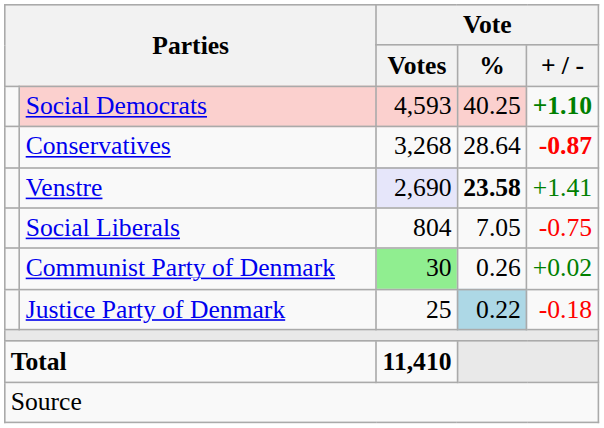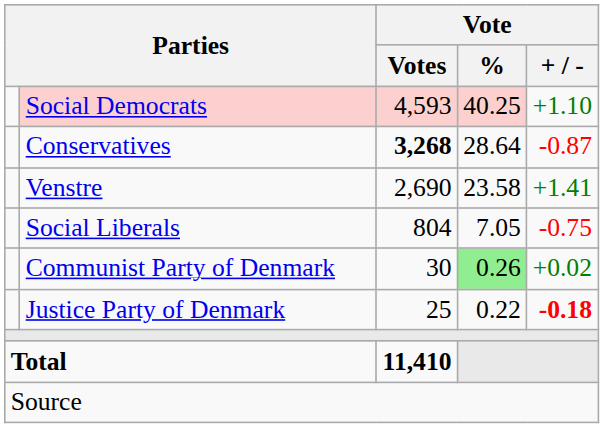(562, 106) bold -> (562, 106) normal
(423, 146) normal -> (423, 146) bold
(565, 146) bold -> (565, 146) normal
(423, 187) lavender background -> (423, 187) no background
(492, 187) bold -> (492, 187) normal
(439, 268) lightgreen background -> (439, 268) no background
(499, 268) no background -> (499, 268) lightgreen background
(499, 308) lightblue background -> (499, 308) no background
(565, 308) normal -> (565, 308) bold
